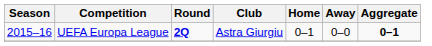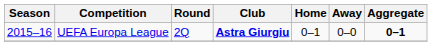(182, 31) bold -> (182, 31) normal
(249, 31) normal -> (253, 31) bold
